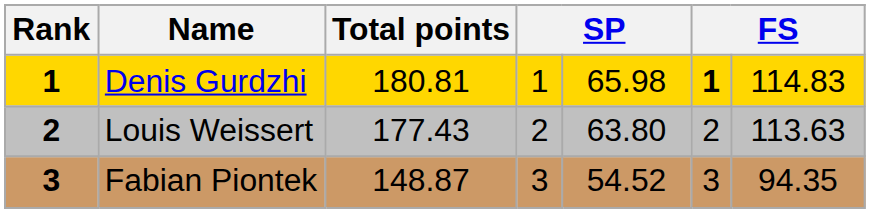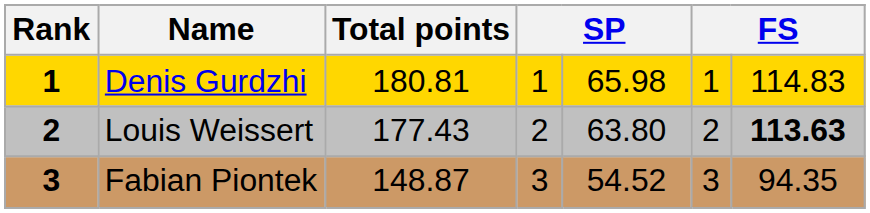(711, 80) bold -> (711, 80) normal
(798, 130) normal -> (798, 130) bold
